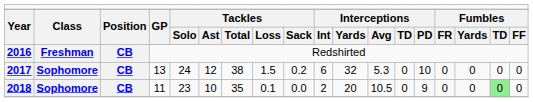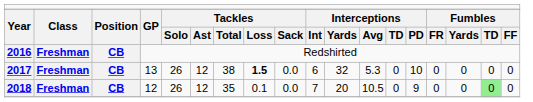(67, 70) Sophomore -> (63, 70) Freshman
(185, 70) 24 -> (176, 70) 26
(268, 70) normal -> (259, 70) bold
(299, 70) 0.2 -> (290, 70) 0.0
(67, 88) Sophomore -> (63, 88) Freshman
(160, 88) 11 -> (151, 88) 12
(185, 88) 23 -> (176, 88) 26
(211, 88) 10 -> (202, 88) 12
(324, 88) 2 -> (315, 88) 7
